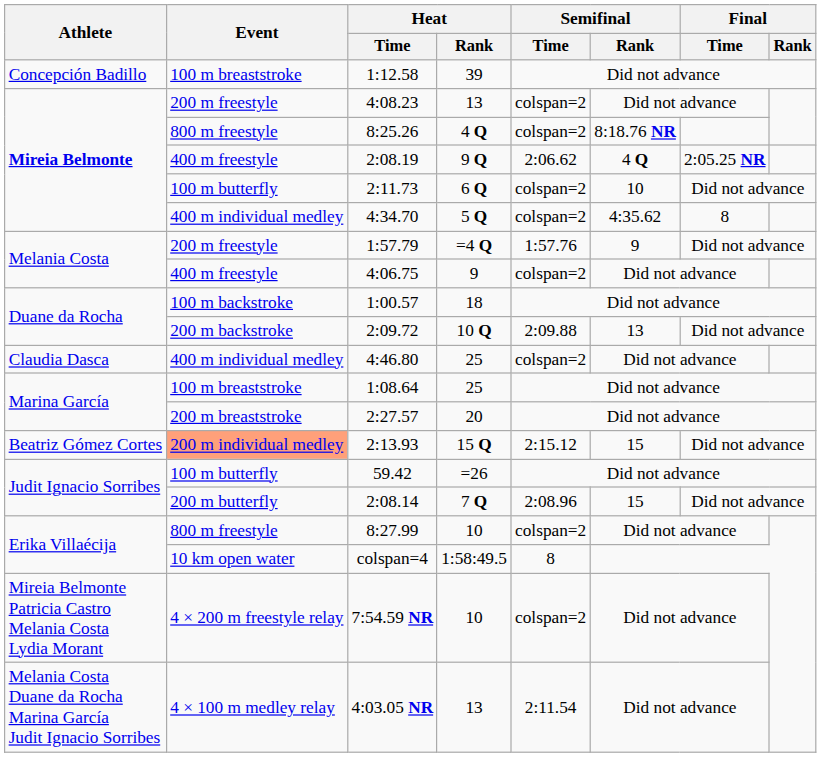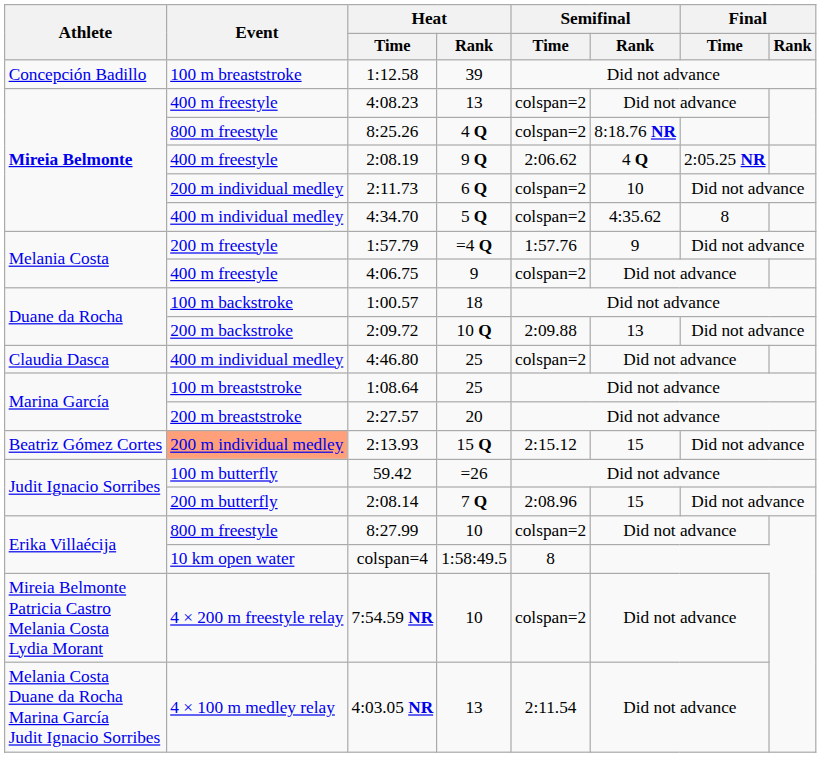(224, 103) 200 m freestyle -> (224, 103) 400 m freestyle
(224, 188) 100 m butterfly -> (257, 188) 200 m individual medley
